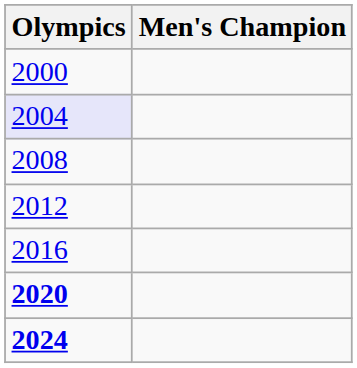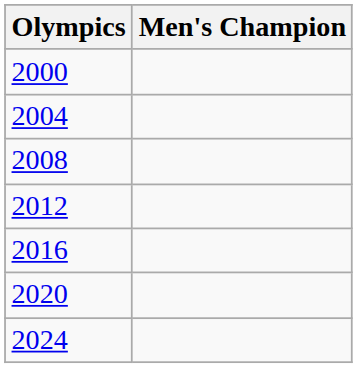(40, 116) lavender background -> (40, 116) no background
(40, 294) bold -> (40, 294) normal
(40, 339) bold -> (40, 339) normal
